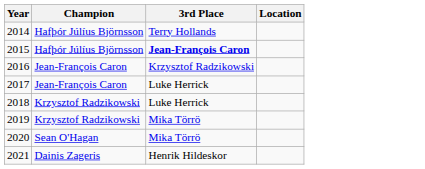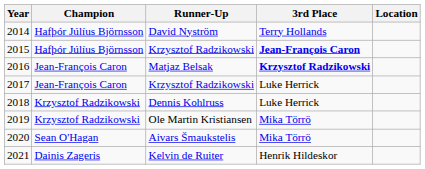+ column: (201, 13)
(201, 66) normal -> (315, 66) bold
